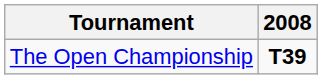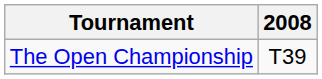(287, 57) bold -> (287, 57) normal
